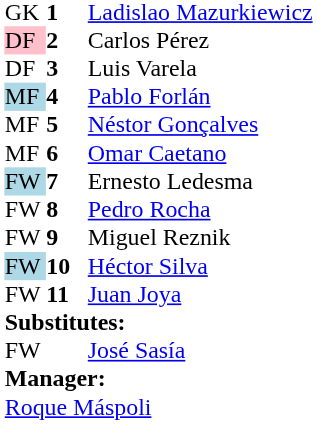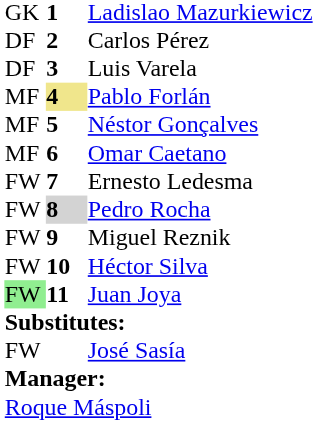(20, 40) pink background -> (20, 40) no background
(22, 96) lightblue background -> (22, 96) no background
(52, 96) no background -> (52, 96) khaki background
(23, 181) lightblue background -> (23, 181) no background
(52, 209) no background -> (52, 209) lightgrey background
(23, 265) lightblue background -> (23, 265) no background
(23, 293) no background -> (23, 293) lightgreen background
